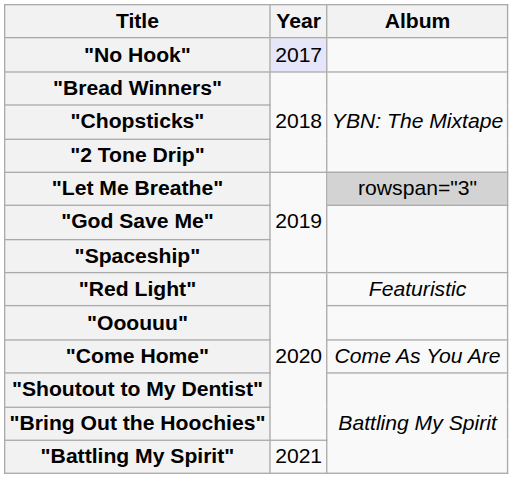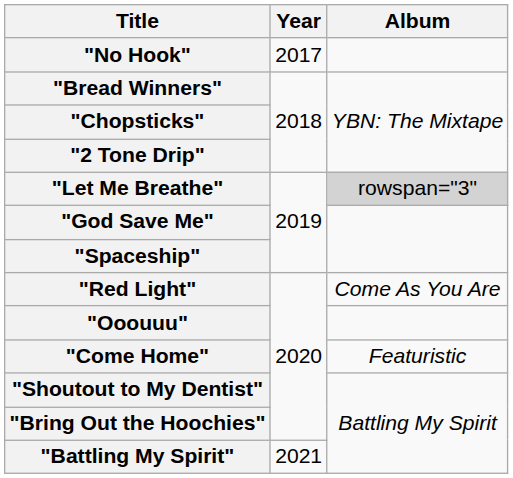(299, 54) lavender background -> (299, 54) no background
(418, 289) Featuristic -> (418, 289) Come As You Are
(418, 356) Come As You Are -> (418, 356) Featuristic
